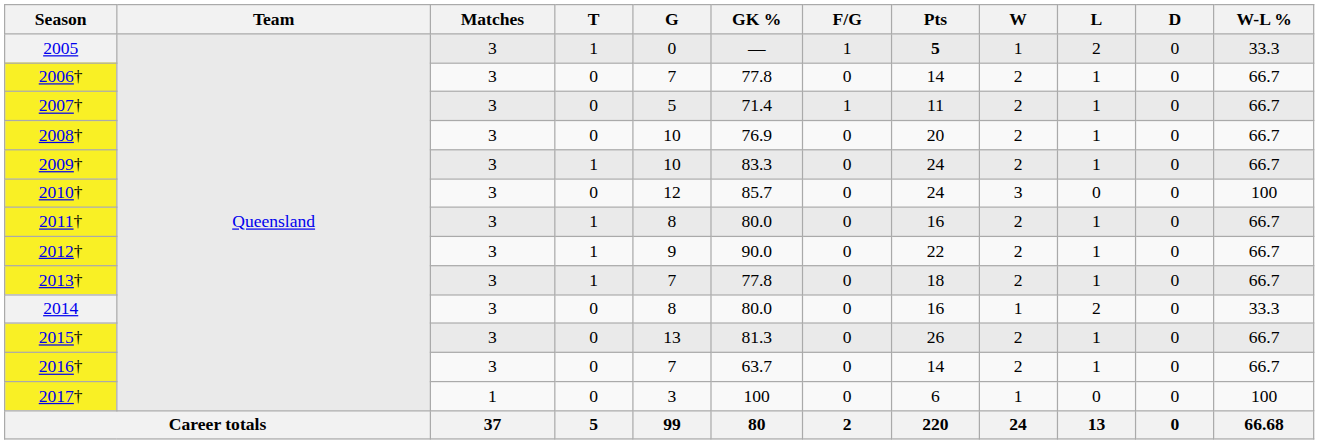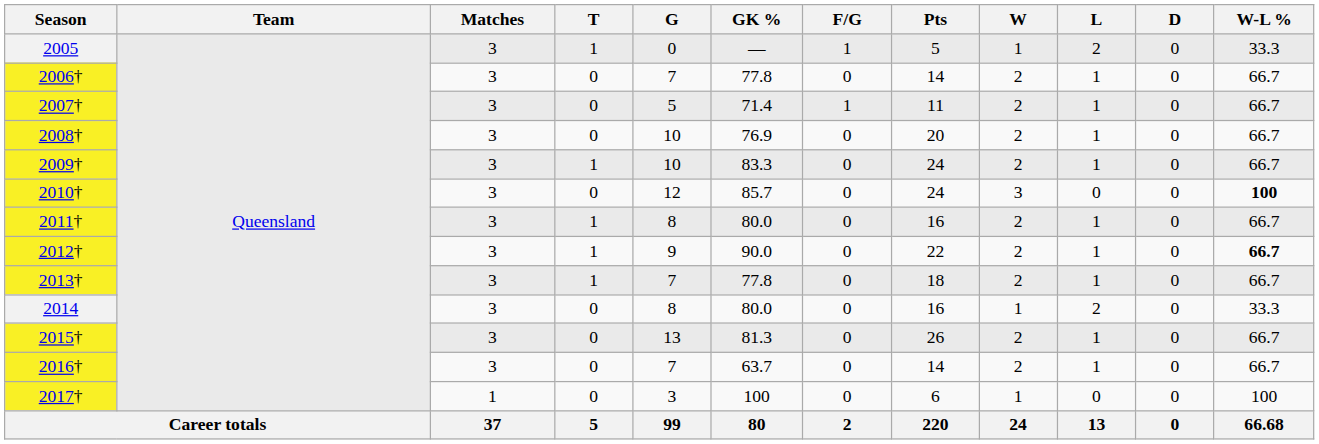(935, 48) bold -> (935, 48) normal
(1264, 193) normal -> (1264, 193) bold
(1264, 251) normal -> (1264, 251) bold
